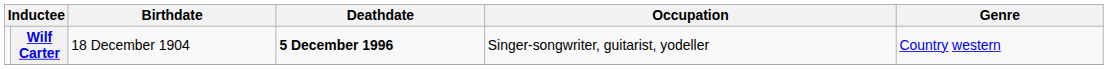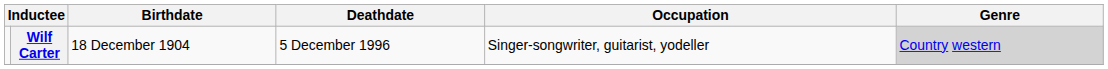(336, 45) bold -> (335, 45) normal
(950, 45) no background -> (950, 45) lightgrey background
